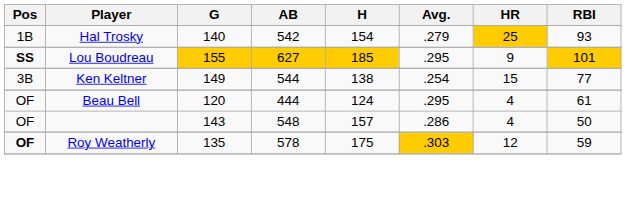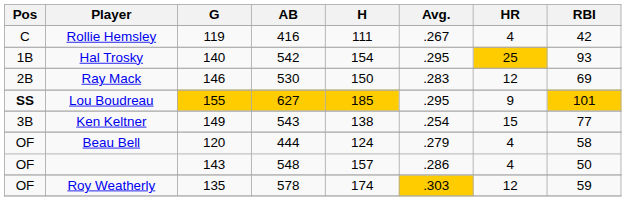+ row: (111, 36)
(436, 36) .279 -> (436, 57) .295
+ row: (111, 79)
(288, 79) 544 -> (288, 121) 543
(436, 100) .295 -> (436, 143) .279
(584, 100) 61 -> (584, 143) 58
(25, 143) bold -> (25, 185) normal
(362, 143) 175 -> (362, 185) 174
